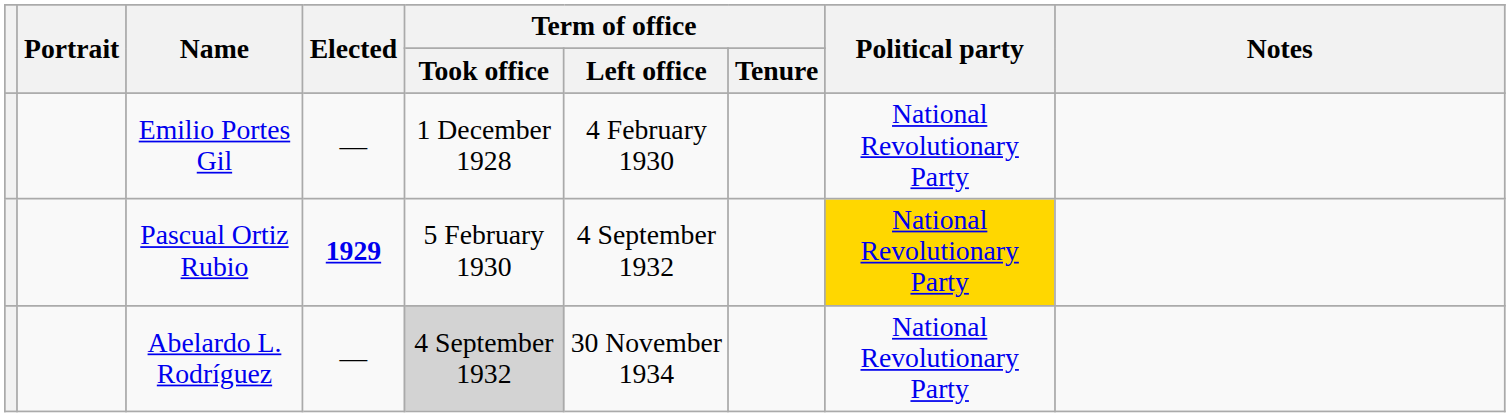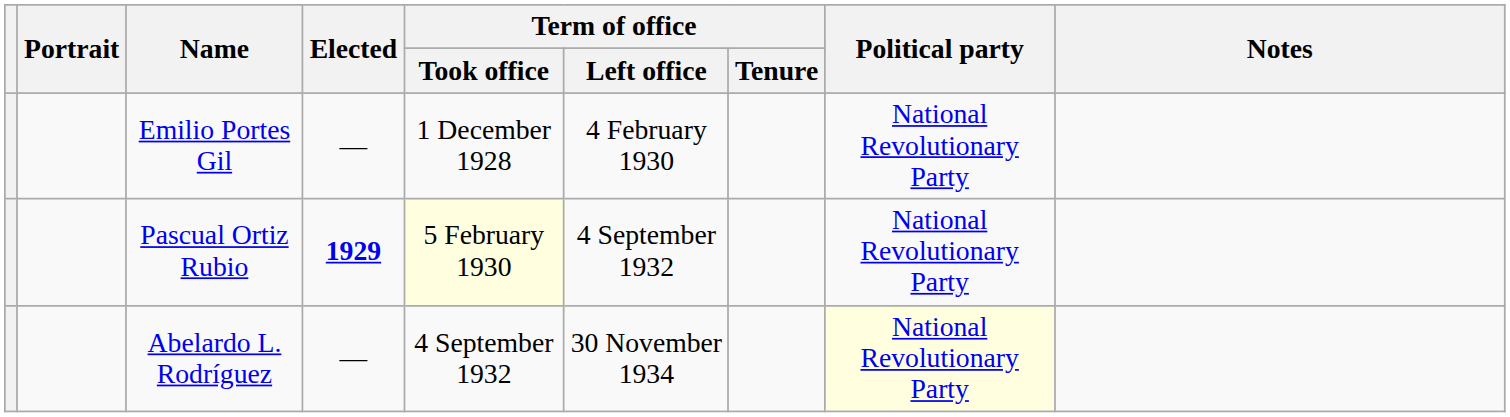(484, 251) no background -> (484, 251) lightyellow background
(940, 251) gold background -> (940, 251) no background
(484, 357) lightgrey background -> (484, 357) no background
(940, 357) no background -> (940, 357) lightyellow background
